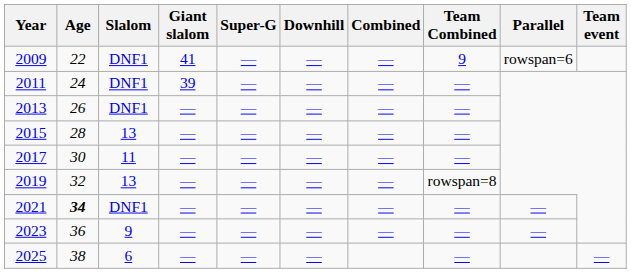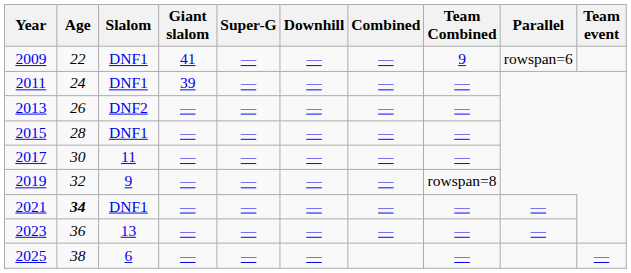(128, 108) DNF1 -> (128, 108) DNF2
(128, 132) 13 -> (128, 132) DNF1
(128, 181) 13 -> (128, 181) 9
(128, 231) 9 -> (128, 231) 13
